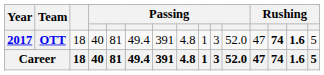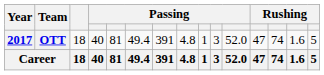(277, 39) bold -> (277, 39) normal
(297, 39) bold -> (297, 39) normal
